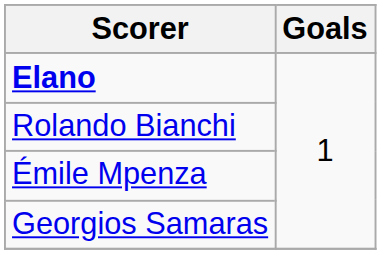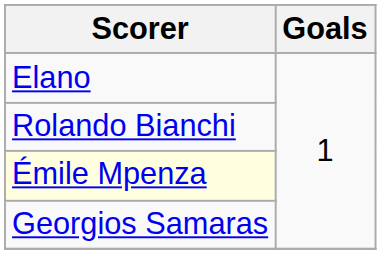(54, 77) bold -> (51, 77) normal
(109, 175) no background -> (109, 175) lightyellow background
